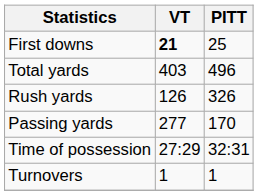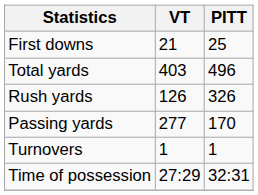(168, 44) bold -> (168, 44) normal
rows swapped: (46, 176) <-> (80, 150)
